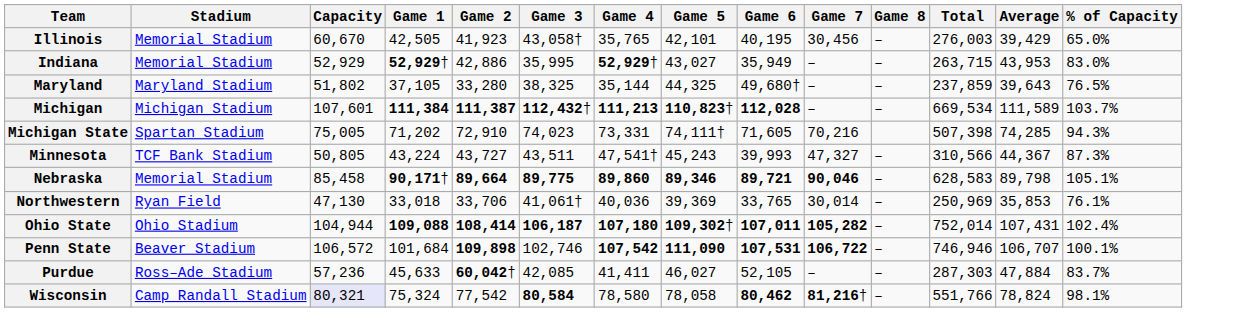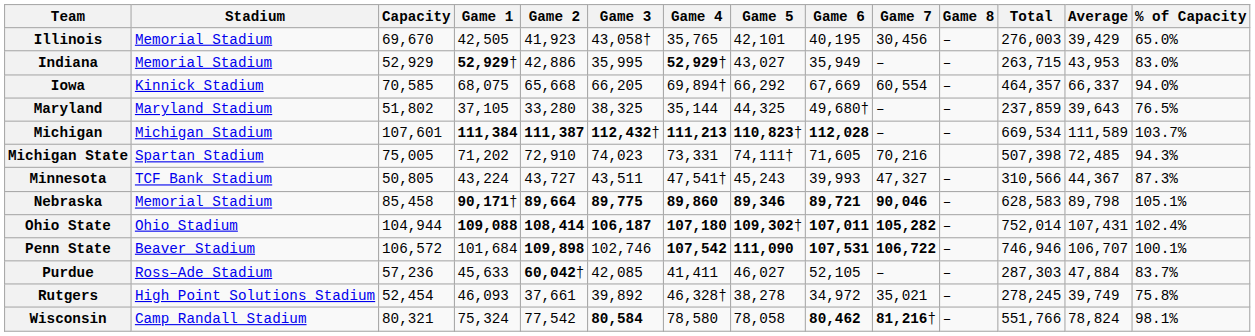(339, 40) 60,670 -> (408, 40) 69,670
+ row: (68, 86)
(1025, 133) 74,285 -> (1094, 156) 72,485
- row: (68, 203)
+ row: (68, 296)
(339, 296) lavender background -> (408, 319) no background
